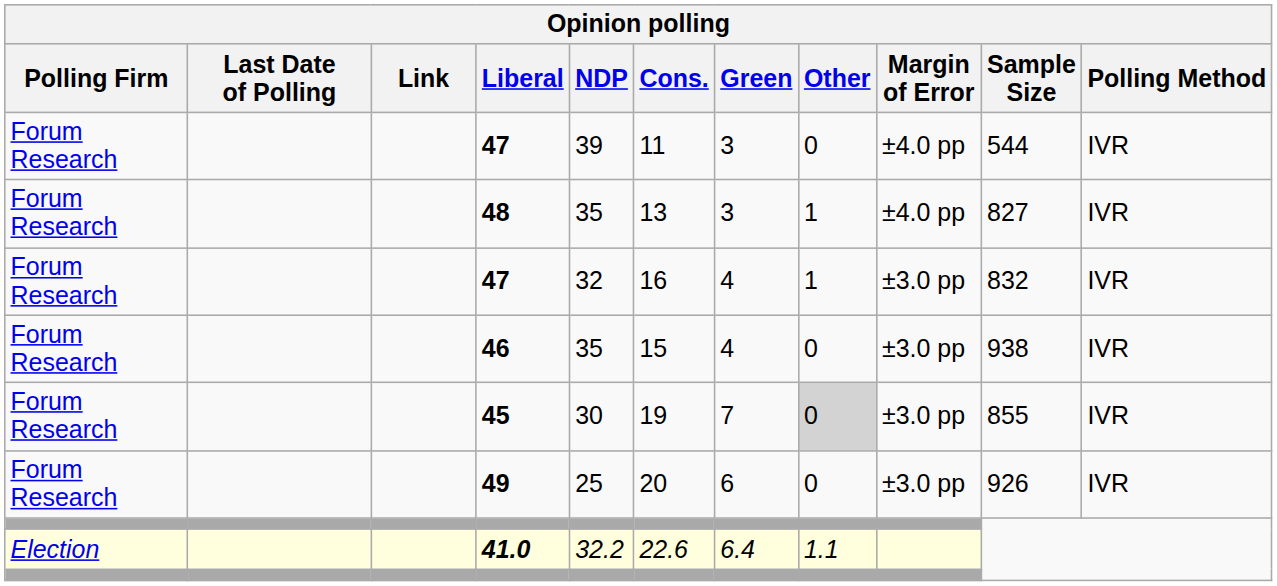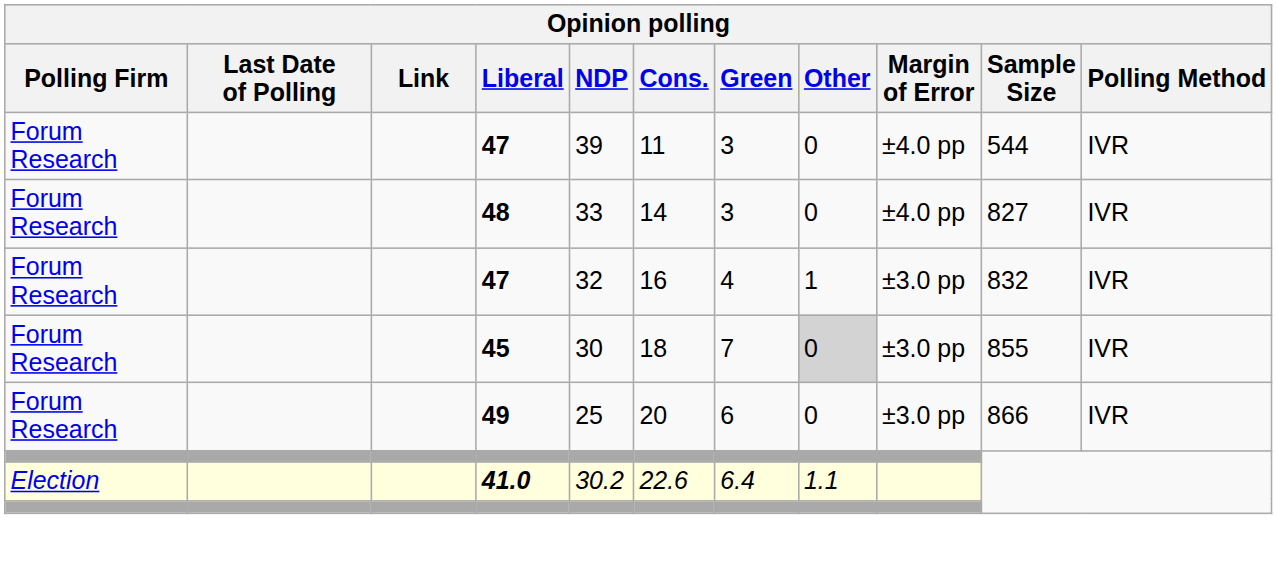(589, 213) 35 -> (589, 213) 33
(653, 213) 13 -> (653, 213) 14
(811, 213) 1 -> (811, 213) 0
- row: (64, 348)
(653, 416) 19 -> (653, 348) 18
(1008, 483) 926 -> (1008, 416) 866
(599, 549) 32.2 -> (599, 481) 30.2
